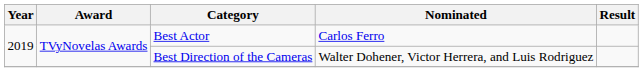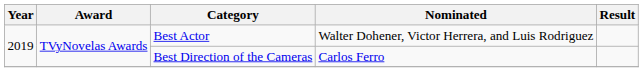(351, 35) Carlos Ferro -> (456, 35) Walter Dohener, Victor Herrera, and Luis Rodriguez
(456, 56) Walter Dohener, Victor Herrera, and Luis Rodriguez -> (351, 56) Carlos Ferro
